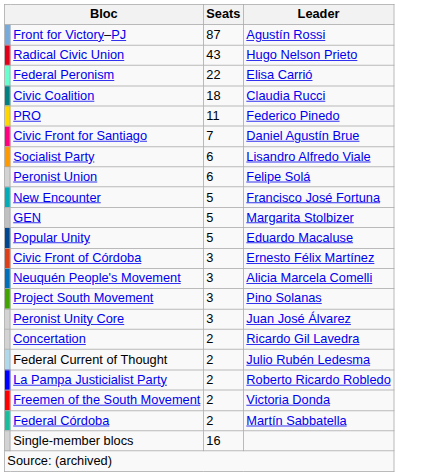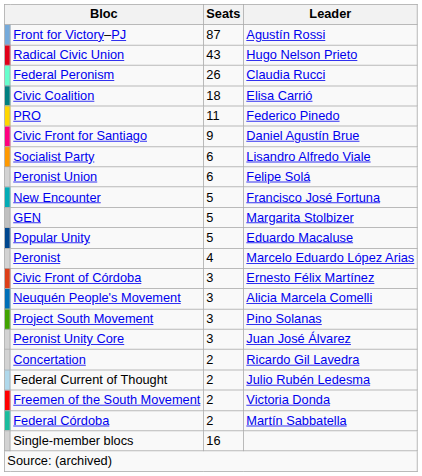(213, 75) 22 -> (213, 75) 26
(279, 75) Elisa Carrió -> (286, 75) Claudia Rucci
(286, 95) Claudia Rucci -> (279, 95) Elisa Carrió
(210, 136) 7 -> (210, 136) 9
+ row: (37, 258)
- row: (90, 380)
